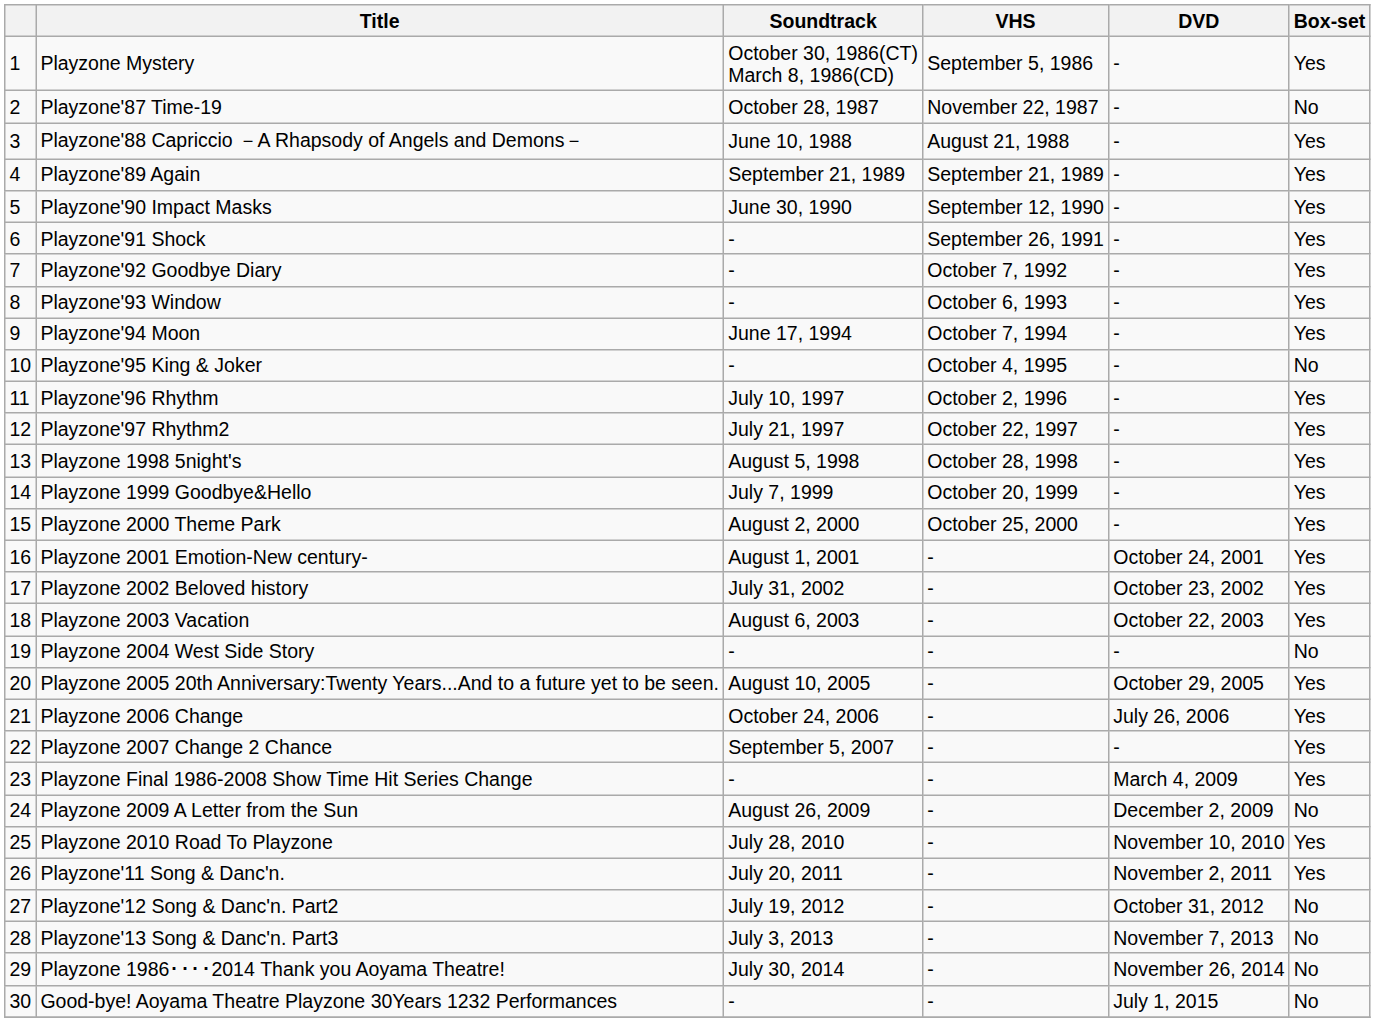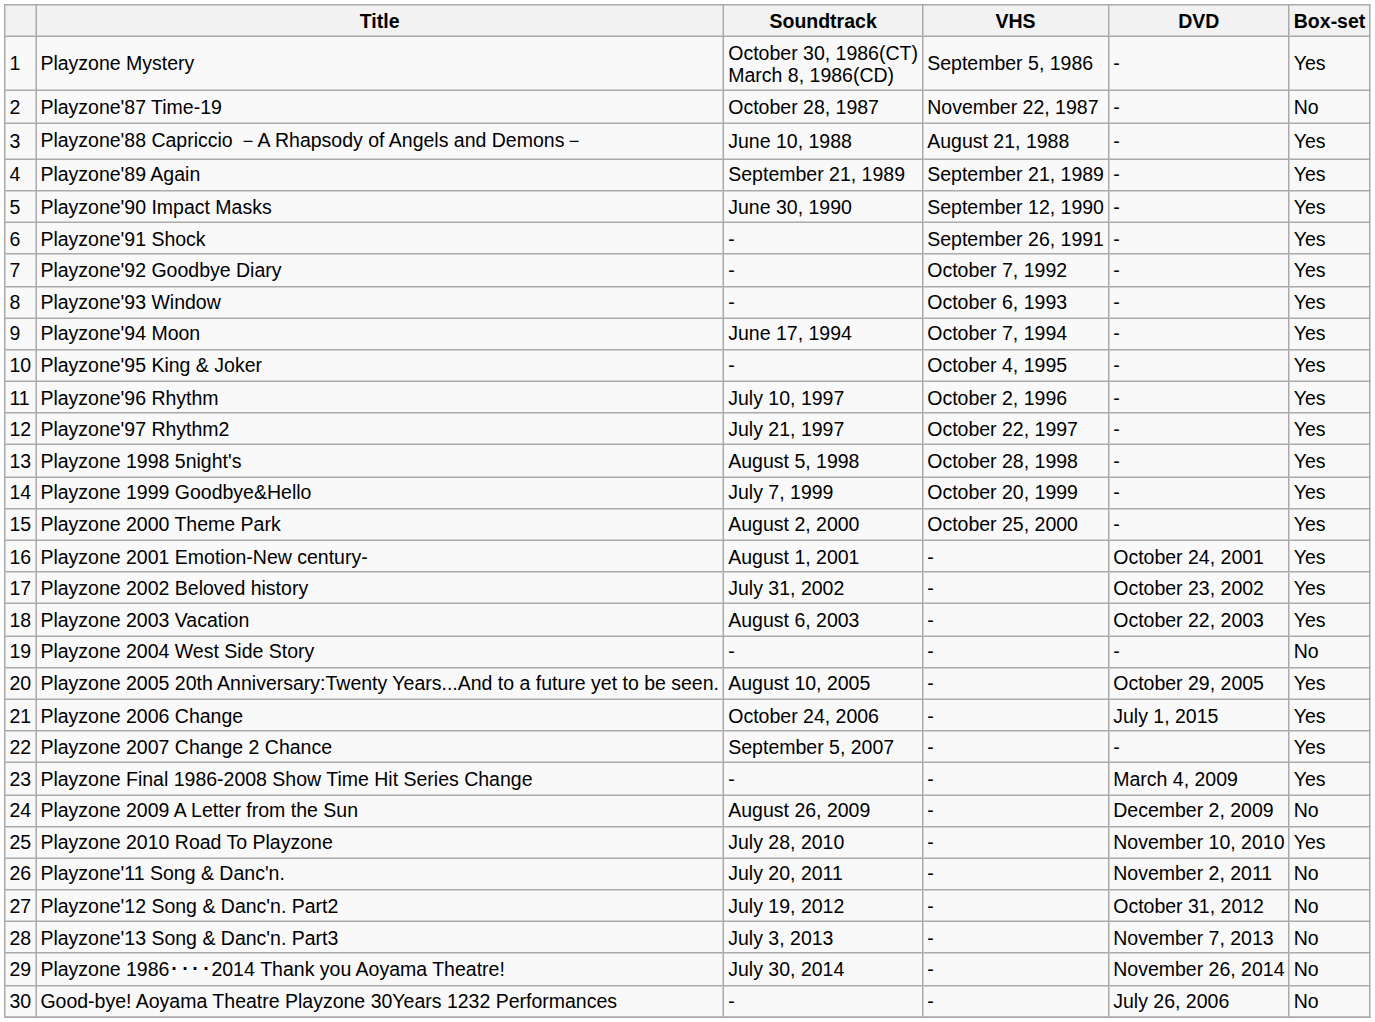(1306, 365) No -> (1310, 365) Yes
(1171, 715) July 26, 2006 -> (1166, 715) July 1, 2015
(1310, 874) Yes -> (1306, 874) No
(1166, 1001) July 1, 2015 -> (1171, 1001) July 26, 2006
